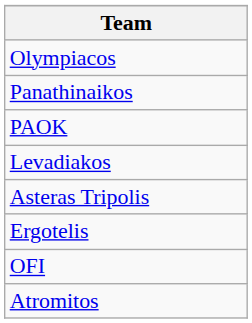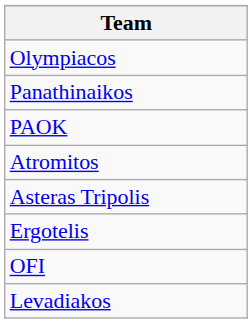(60, 161) Levadiakos -> (54, 161) Atromitos
(54, 300) Atromitos -> (60, 300) Levadiakos
